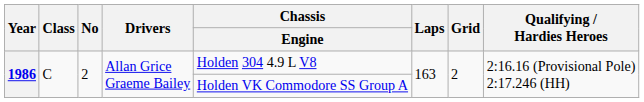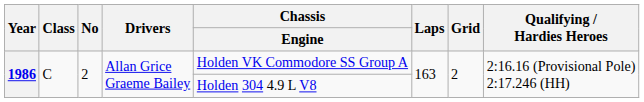(257, 62) Holden 304 4.9 L V8 -> (302, 62) Holden VK Commodore SS Group A
(302, 86) Holden VK Commodore SS Group A -> (257, 86) Holden 304 4.9 L V8
